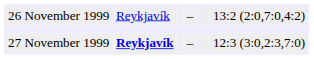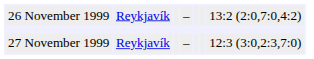(145, 43) bold -> (143, 43) normal
